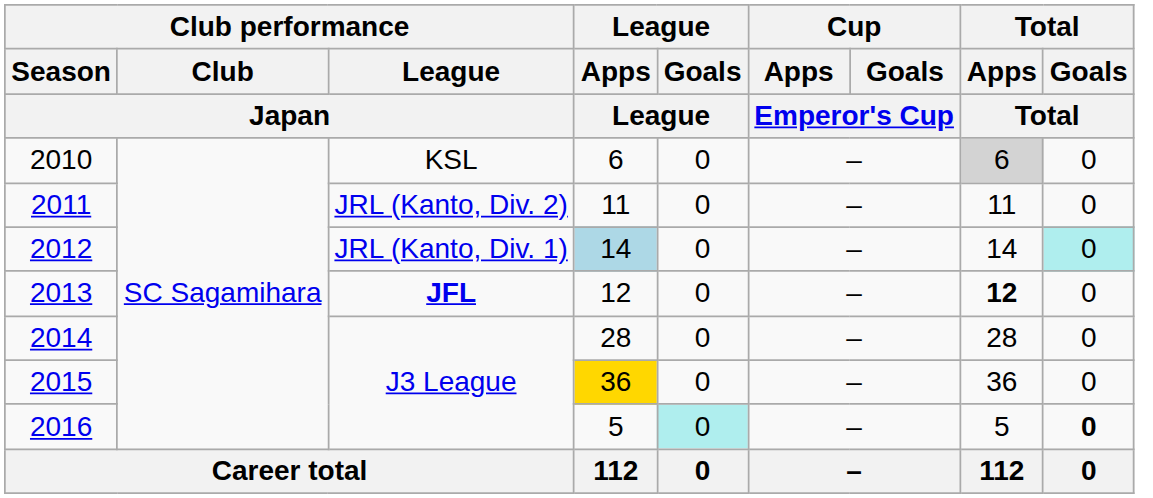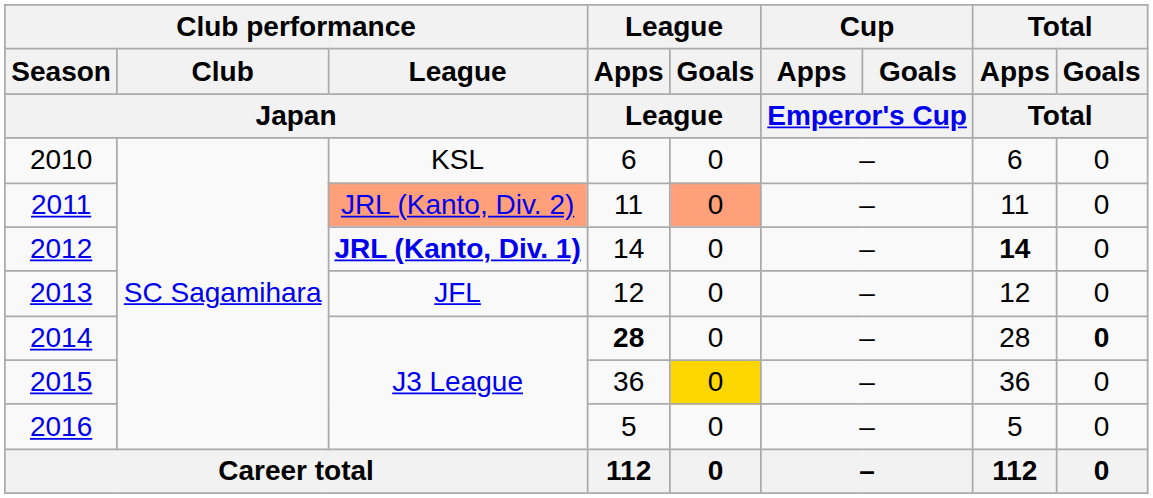(1002, 159) lightgrey background -> (1015, 159) no background
(451, 204) no background -> (458, 204) lightsalmon background
(703, 204) no background -> (715, 204) lightsalmon background
(451, 248) normal -> (458, 248) bold
(616, 248) lightblue background -> (629, 248) no background
(1002, 248) normal -> (1015, 248) bold
(1089, 248) paleturquoise background -> (1102, 248) no background
(451, 293) bold -> (458, 293) normal
(1002, 293) bold -> (1015, 293) normal
(616, 337) normal -> (629, 337) bold
(1089, 337) normal -> (1102, 337) bold
(616, 381) gold background -> (629, 381) no background
(703, 381) no background -> (715, 381) gold background
(703, 426) paleturquoise background -> (715, 426) no background
(1089, 426) bold -> (1102, 426) normal
